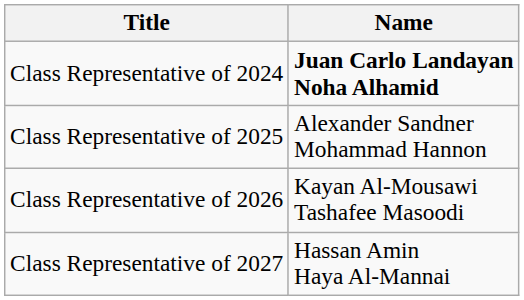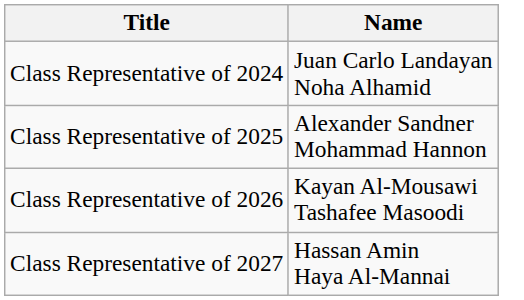(404, 73) bold -> (393, 73) normal
